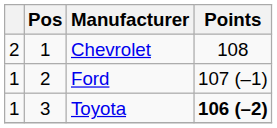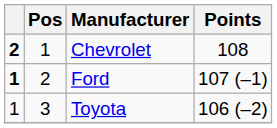(14, 49) normal -> (14, 49) bold
(14, 79) normal -> (14, 79) bold
(233, 108) bold -> (233, 108) normal
